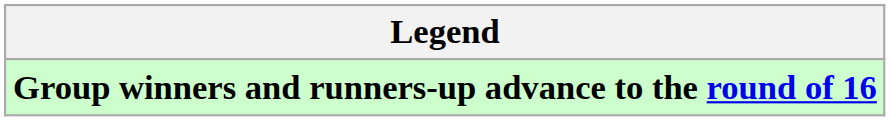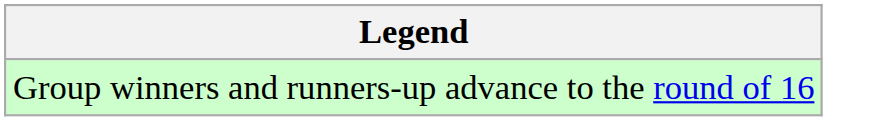(445, 86) bold -> (414, 86) normal
